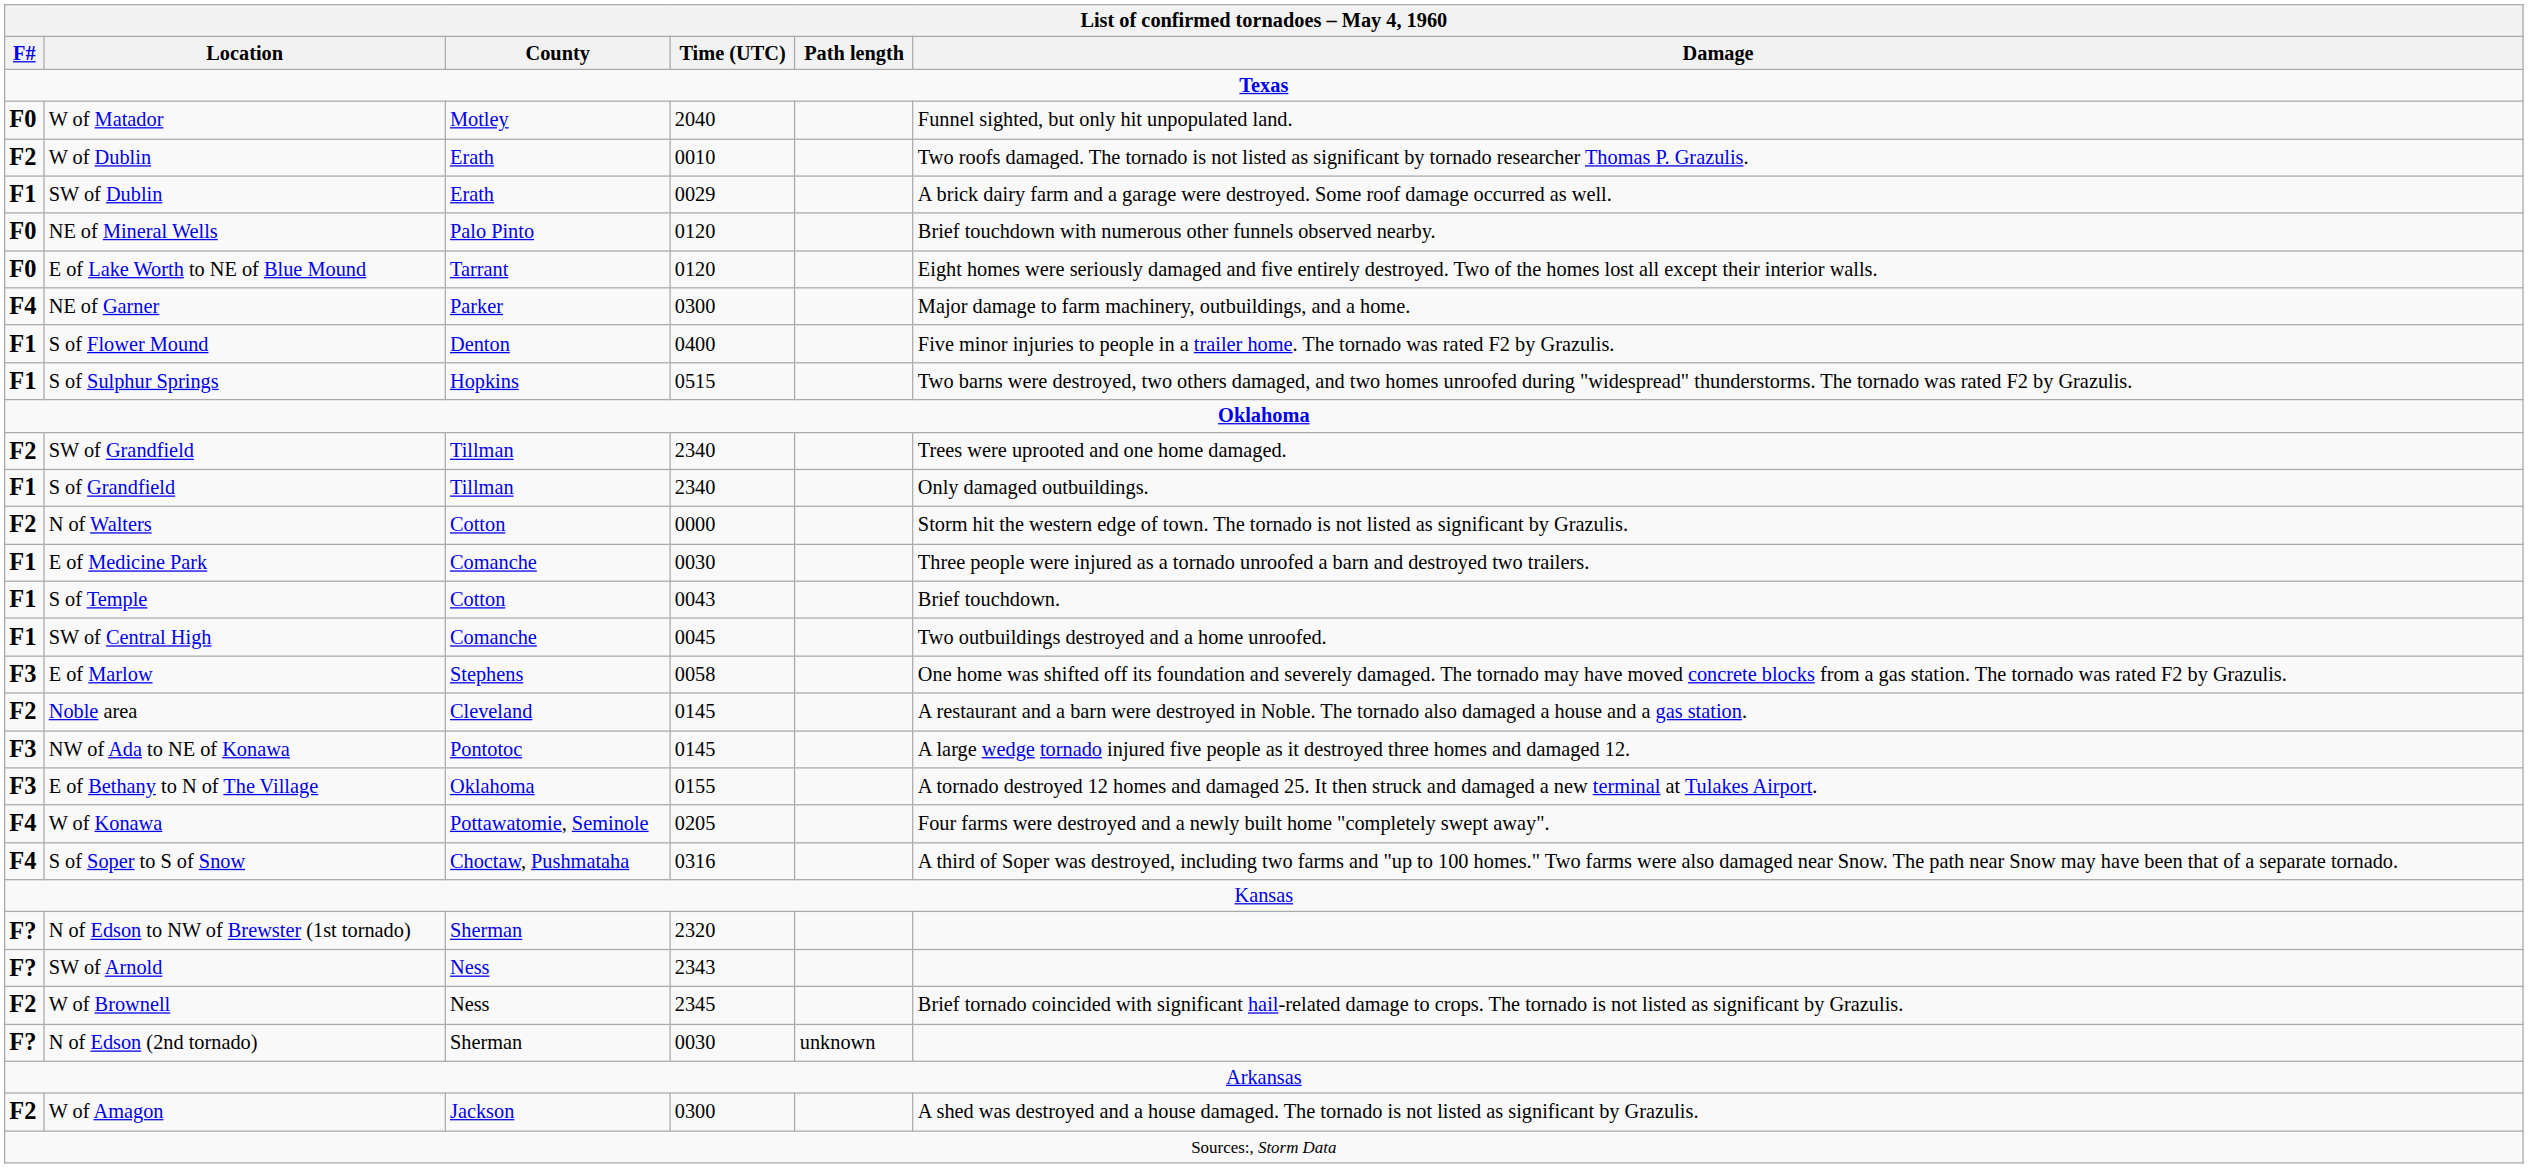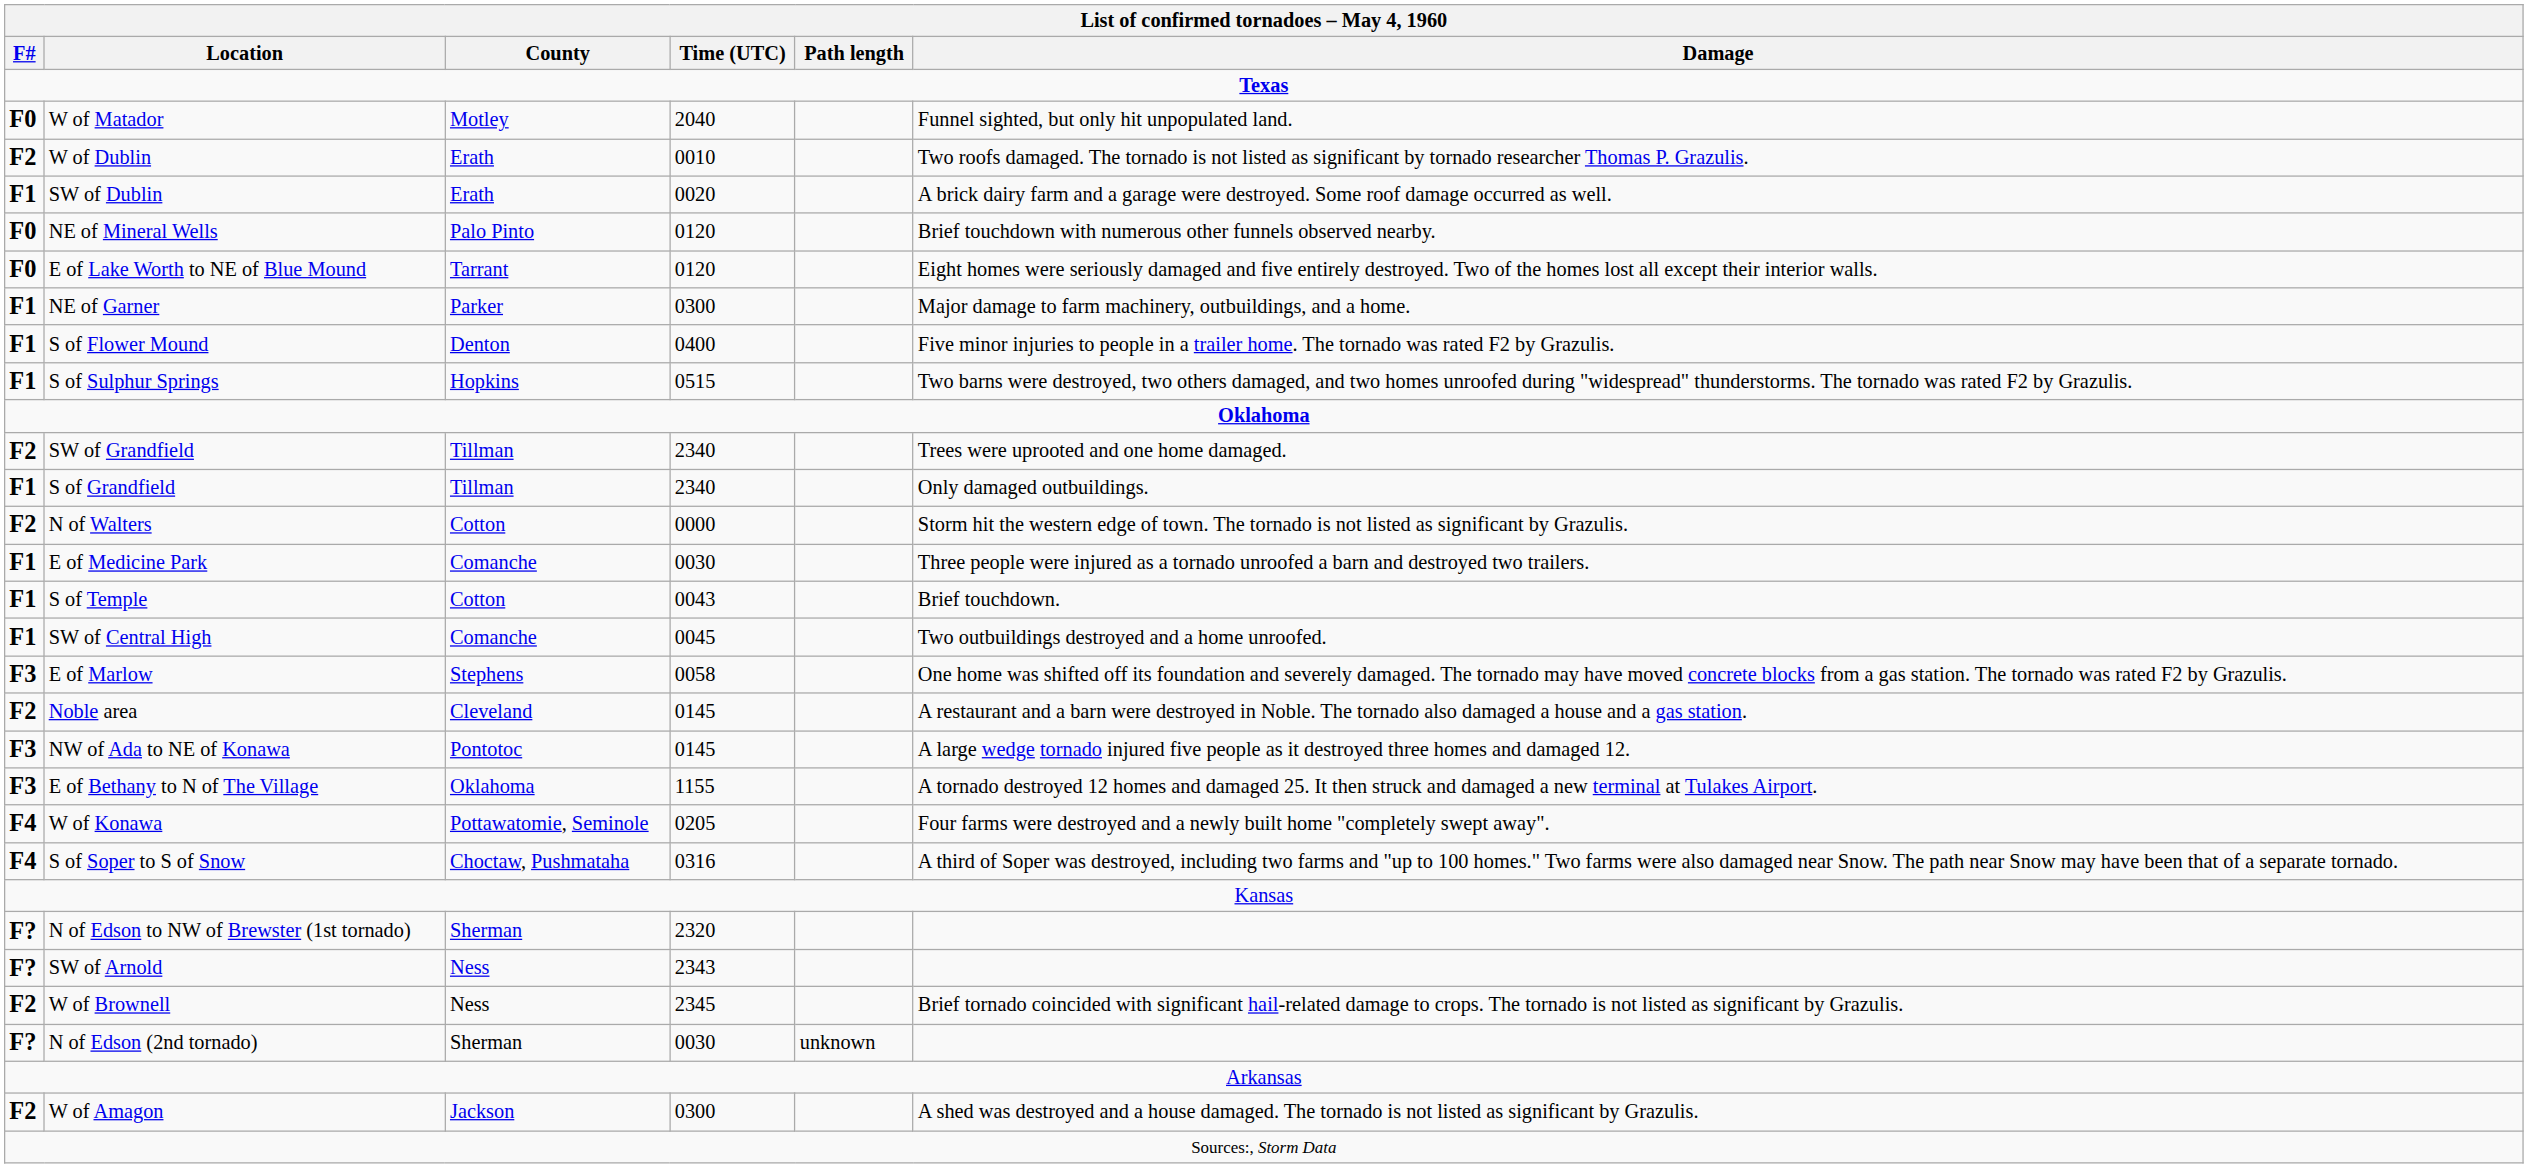(695, 194) 0029 -> (695, 194) 0020
(23, 306) F4 -> (23, 306) F1
(695, 786) 0155 -> (695, 786) 1155
